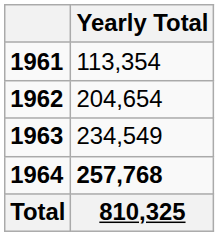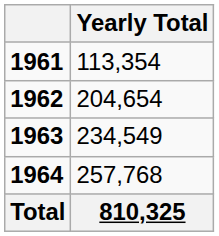(119, 174) bold -> (119, 174) normal
